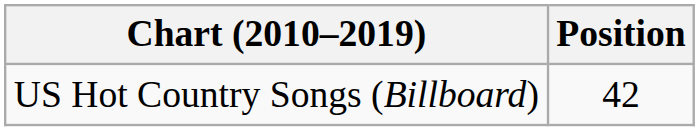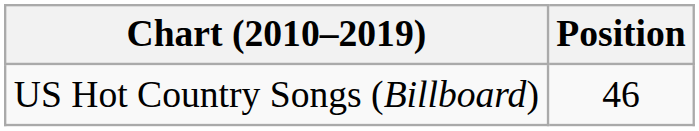(621, 93) 42 -> (621, 93) 46
